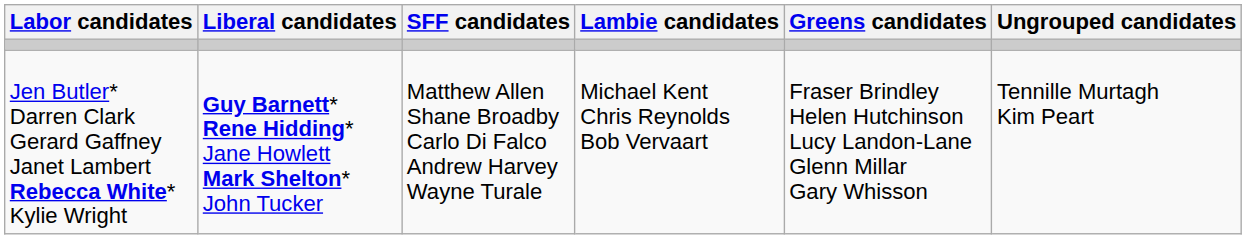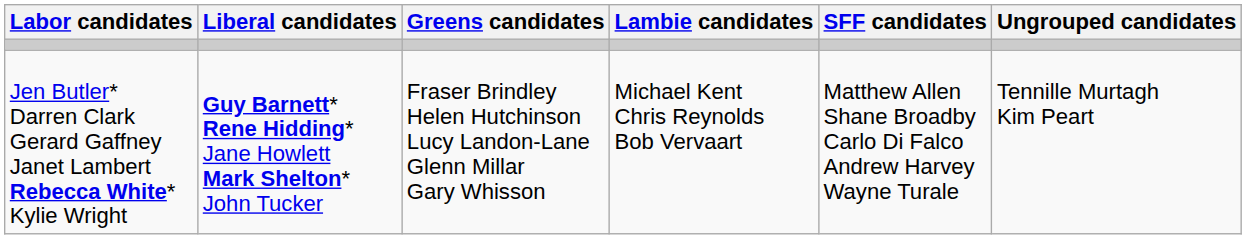columns swapped: (888, 22) <-> (488, 22)
